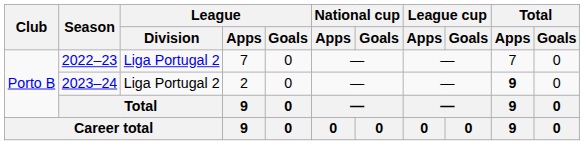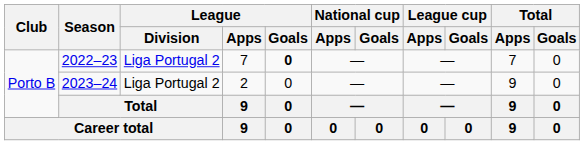(288, 60) normal -> (288, 60) bold
(513, 83) bold -> (513, 83) normal
